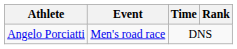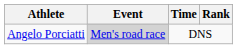(128, 34) no background -> (128, 34) lightgrey background
